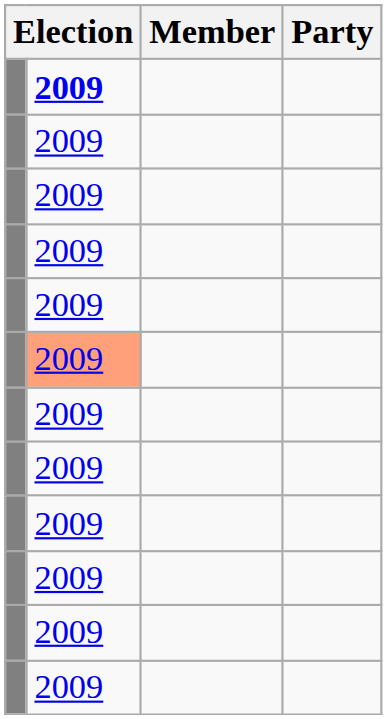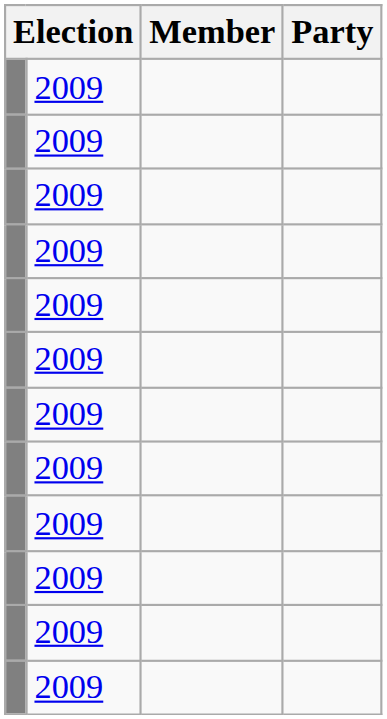(69, 86) bold -> (69, 86) normal
(69, 359) lightsalmon background -> (69, 359) no background
